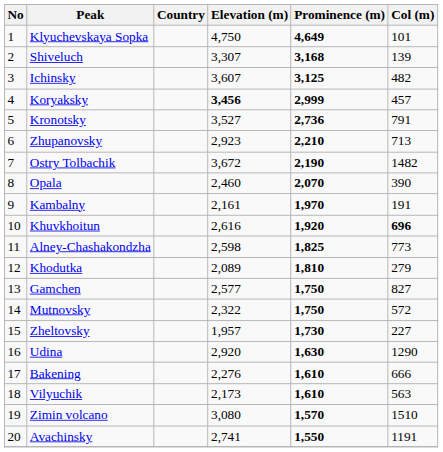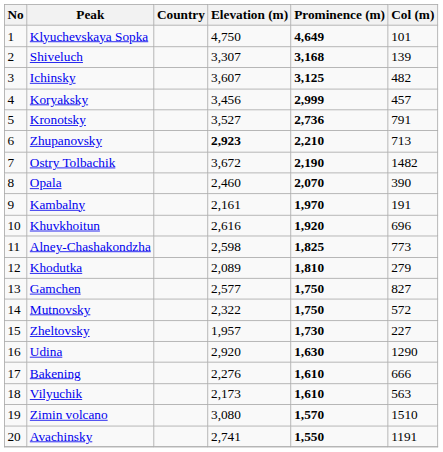(226, 99) bold -> (226, 99) normal
(226, 141) normal -> (226, 141) bold
(401, 225) bold -> (401, 225) normal
